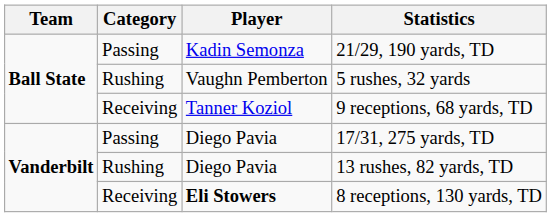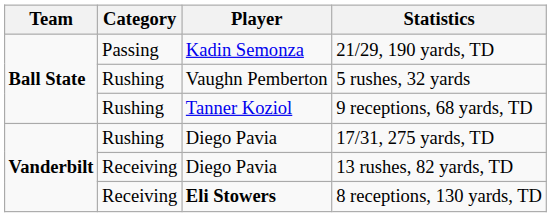(140, 108) Receiving -> (133, 108) Rushing
(130, 137) Passing -> (133, 137) Rushing
(133, 166) Rushing -> (140, 166) Receiving
